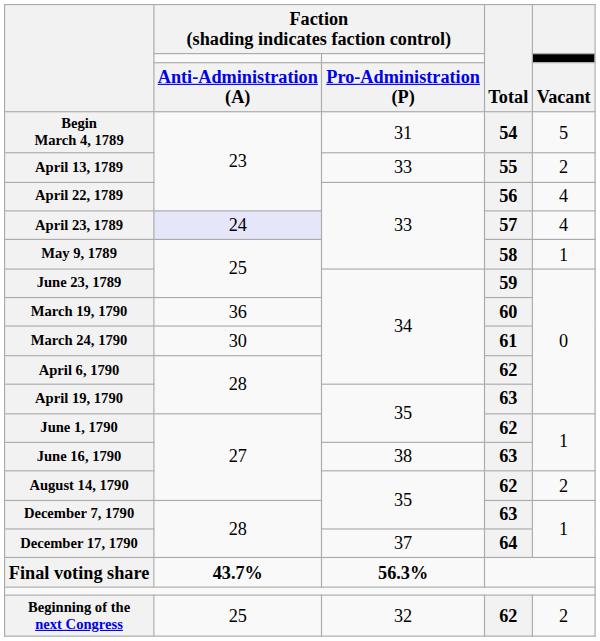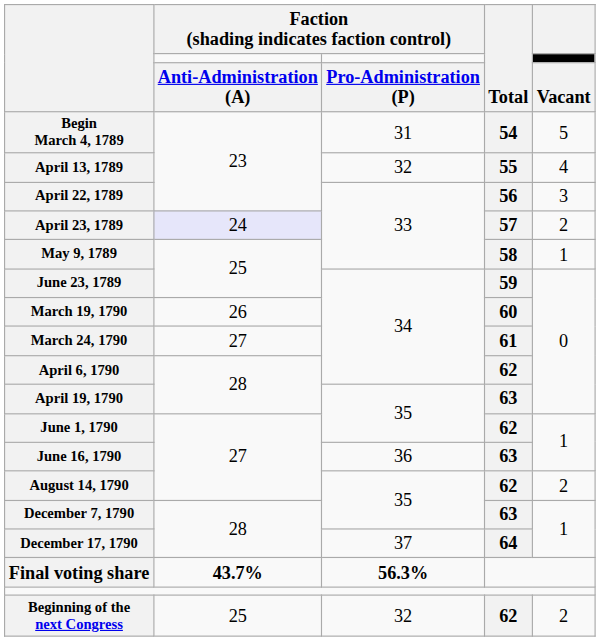(403, 167) 33 -> (403, 167) 32
(564, 167) 2 -> (564, 167) 4
(564, 196) 4 -> (564, 196) 3
(564, 225) 4 -> (564, 225) 2
(238, 312) 36 -> (238, 312) 26
(238, 340) 30 -> (238, 340) 27
(403, 456) 38 -> (403, 456) 36
